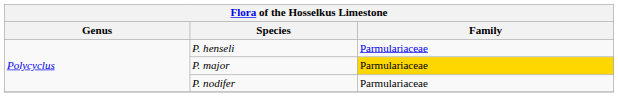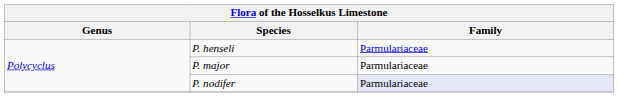(394, 65) gold background -> (394, 65) no background
(394, 83) no background -> (394, 83) lavender background
